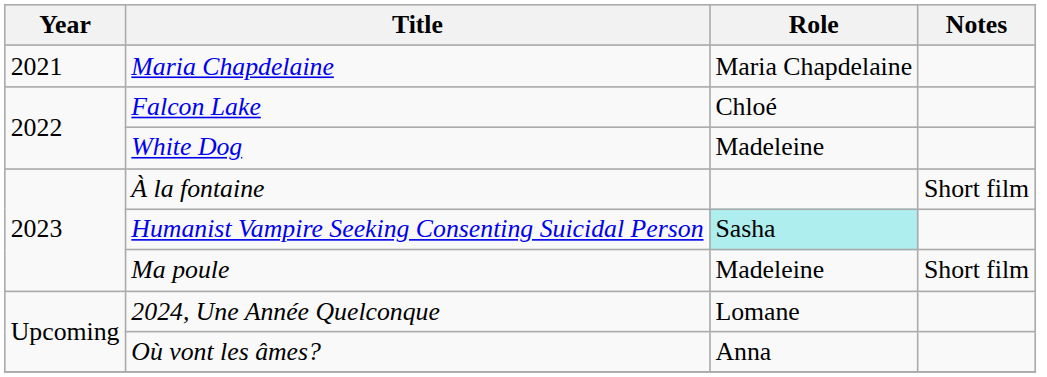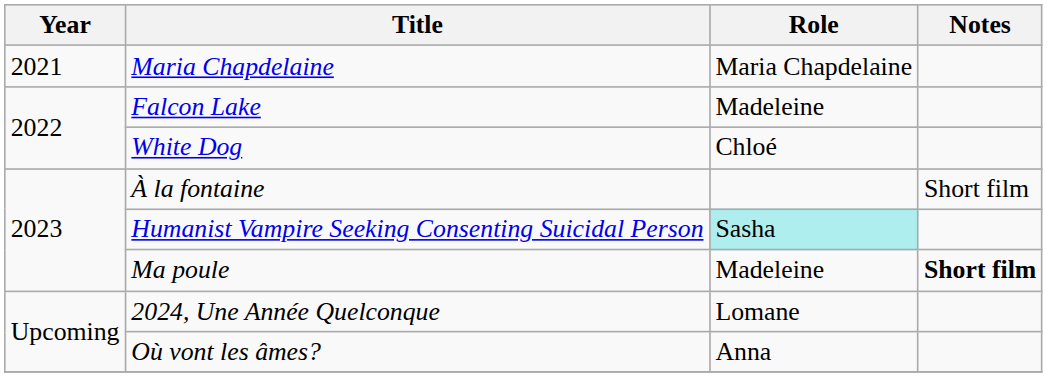(746, 106) Chloé -> (770, 106) Madeleine
(770, 147) Madeleine -> (746, 147) Chloé
(977, 270) normal -> (980, 270) bold
